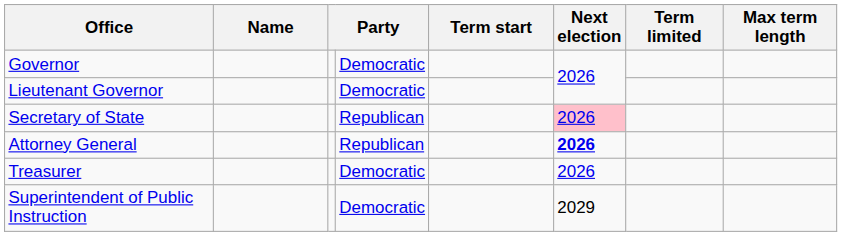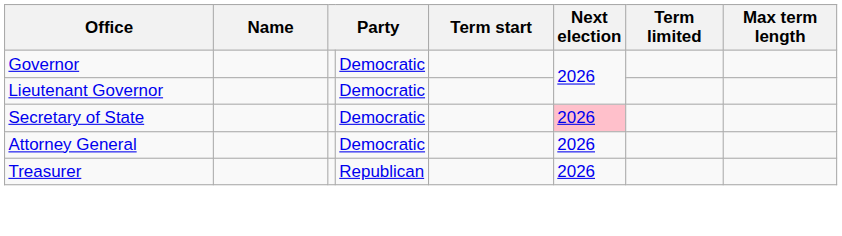(382, 117) Republican -> (382, 117) Democratic
(382, 144) Republican -> (382, 144) Democratic
(576, 144) bold -> (576, 144) normal
(382, 171) Democratic -> (382, 171) Republican
- row: (101, 207)
